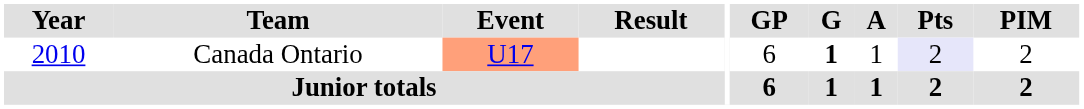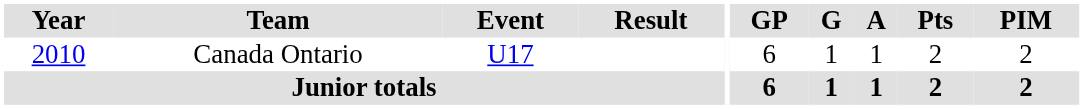(510, 54) lightsalmon background -> (510, 54) no background
(831, 54) bold -> (831, 54) normal
(935, 54) lavender background -> (935, 54) no background
